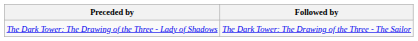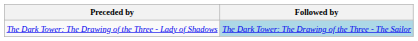(317, 29) no background -> (317, 29) lightblue background
